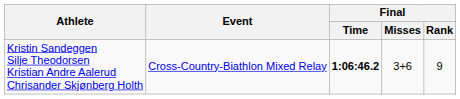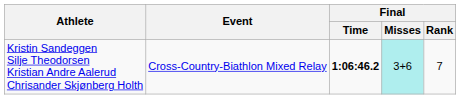(403, 66) no background -> (403, 66) paleturquoise background
(440, 66) 9 -> (440, 66) 7
